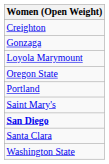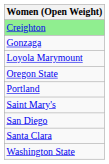(26, 27) no background -> (26, 27) lightgreen background
(28, 120) bold -> (27, 120) normal
